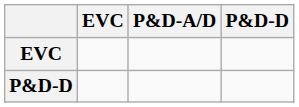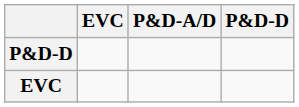(41, 53) EVC -> (41, 53) P&D-D
(41, 86) P&D-D -> (41, 86) EVC
